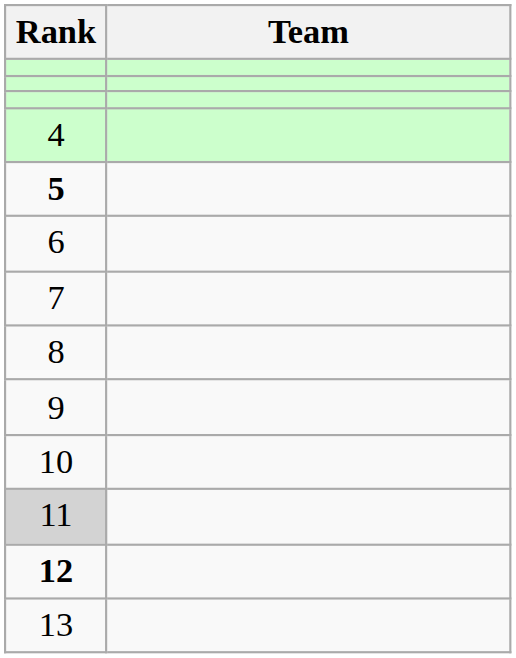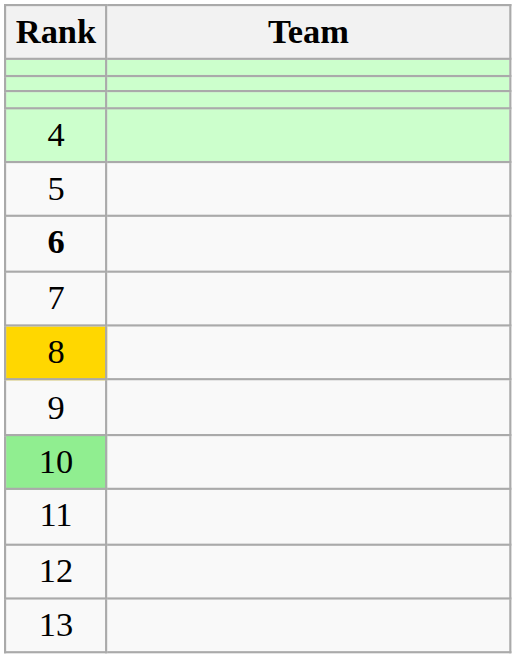(56, 188) bold -> (56, 188) normal
(56, 243) normal -> (56, 243) bold
(56, 352) no background -> (56, 352) gold background
(56, 461) no background -> (56, 461) lightgreen background
(56, 515) lightgrey background -> (56, 515) no background
(56, 570) bold -> (56, 570) normal
